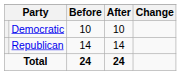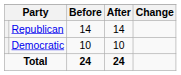rows swapped: (38, 45) <-> (38, 29)
